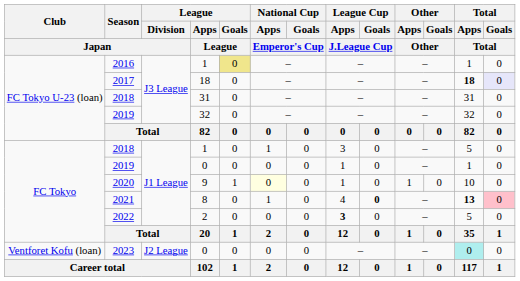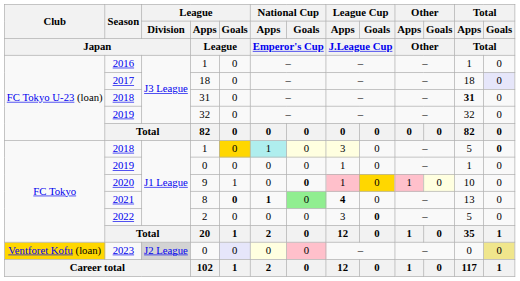(235, 64) khaki background -> (235, 64) no background
(469, 81) bold -> (469, 81) normal
(469, 98) normal -> (469, 98) bold
(235, 149) no background -> (235, 149) gold background
(268, 149) no background -> (268, 149) paleturquoise background
(306, 149) no background -> (306, 149) lightyellow background
(343, 149) no background -> (343, 149) lightyellow background
(499, 149) normal -> (499, 149) bold
(268, 183) lightyellow background -> (268, 183) no background
(306, 183) normal -> (306, 183) bold
(343, 183) no background -> (343, 183) pink background
(377, 183) no background -> (377, 183) gold background
(409, 183) no background -> (409, 183) pink background
(439, 183) no background -> (439, 183) lightyellow background
(235, 200) normal -> (235, 200) bold
(268, 200) normal -> (268, 200) bold
(306, 200) no background -> (306, 200) lightgreen background
(343, 200) normal -> (343, 200) bold
(377, 200) bold -> (377, 200) normal
(469, 200) bold -> (469, 200) normal
(499, 200) pink background -> (499, 200) no background
(343, 217) bold -> (343, 217) normal
(377, 217) normal -> (377, 217) bold
(55, 251) no background -> (55, 251) gold background
(166, 251) no background -> (166, 251) lightgrey background
(235, 251) no background -> (235, 251) lavender background
(268, 251) no background -> (268, 251) lightyellow background
(306, 251) no background -> (306, 251) pink background
(469, 251) paleturquoise background -> (469, 251) no background
(499, 251) no background -> (499, 251) khaki background
